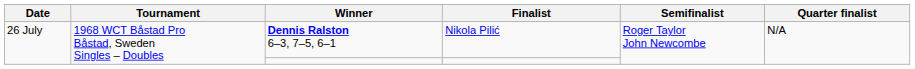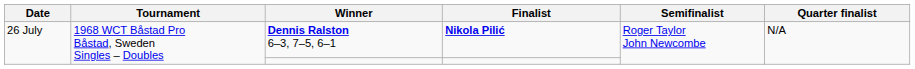(472, 30) normal -> (475, 30) bold
